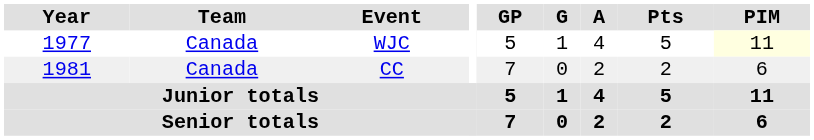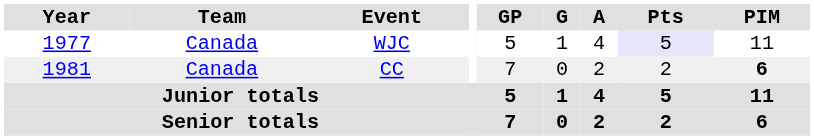(666, 44) no background -> (666, 44) lavender background
(762, 44) lightyellow background -> (762, 44) no background
(762, 70) normal -> (762, 70) bold
